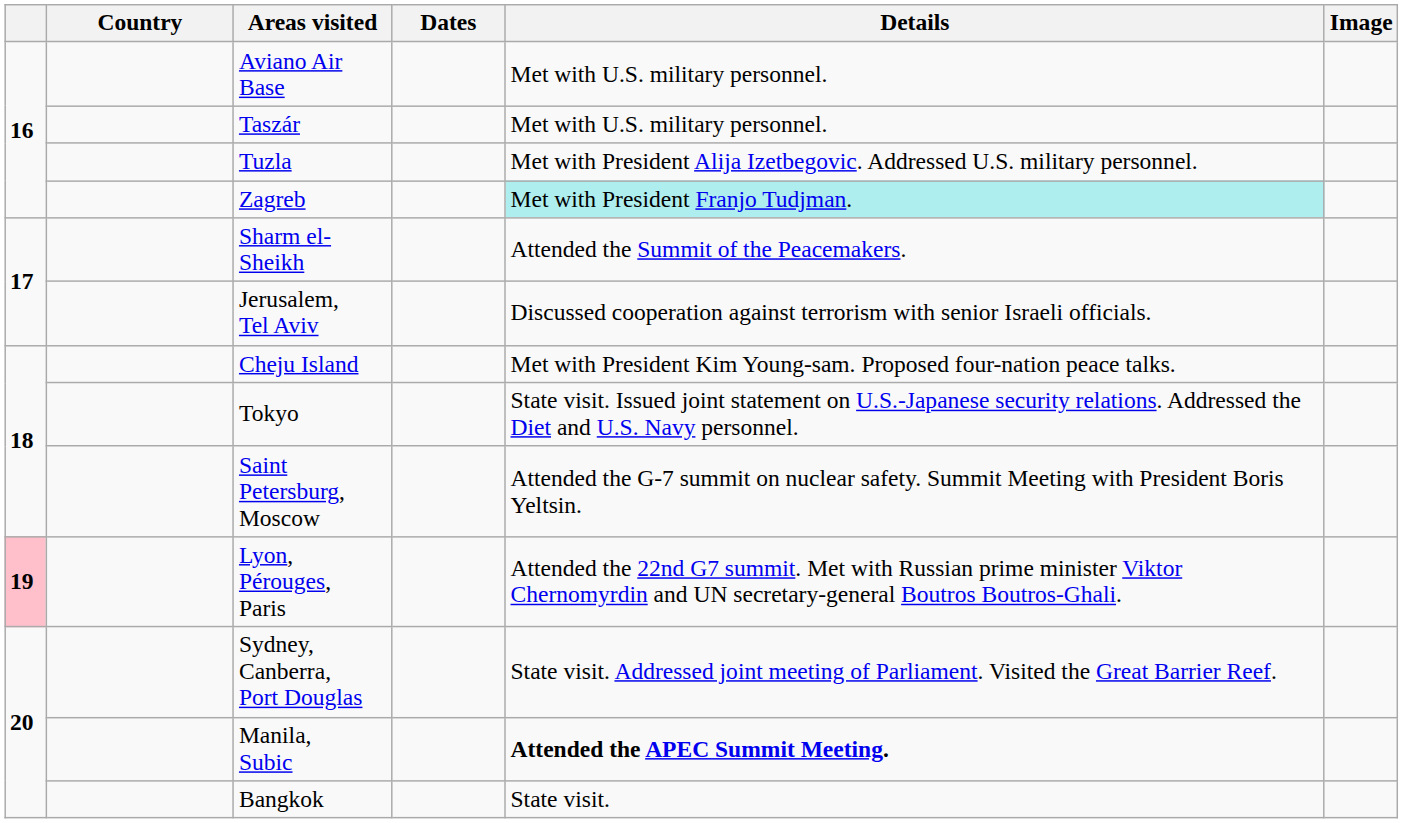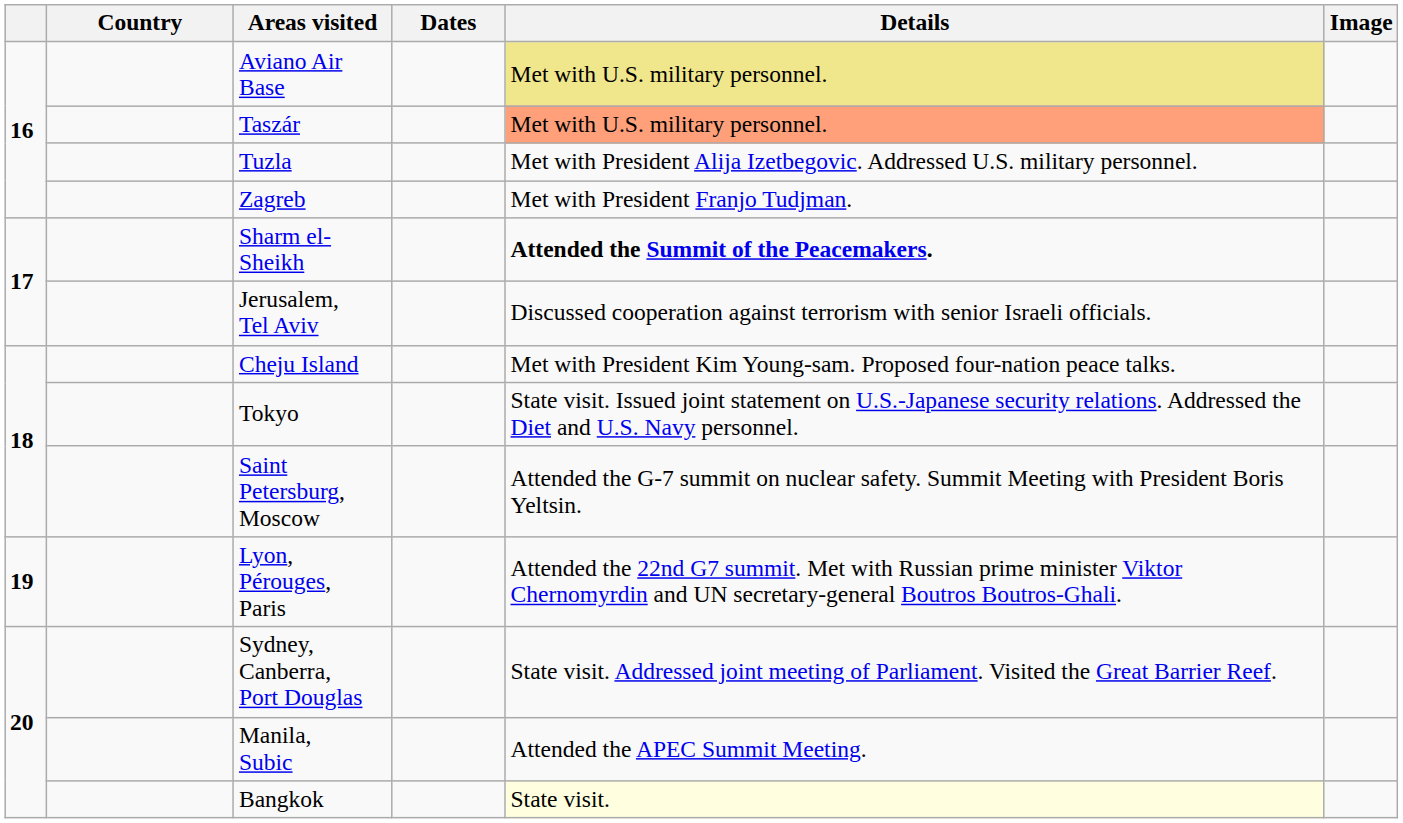(669, 73) no background -> (669, 73) khaki background
(669, 124) no background -> (669, 124) lightsalmon background
(681, 198) paleturquoise background -> (681, 198) no background
(708, 249) normal -> (722, 249) bold
(22, 581) pink background -> (22, 581) no background
(700, 748) bold -> (689, 748) normal
(560, 799) no background -> (560, 799) lightyellow background
